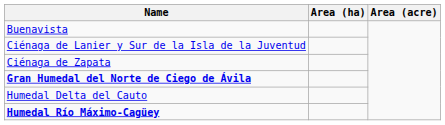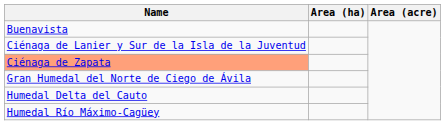(59, 62) no background -> (59, 62) lightsalmon background
(129, 79) bold -> (129, 79) normal
(83, 112) bold -> (83, 112) normal
